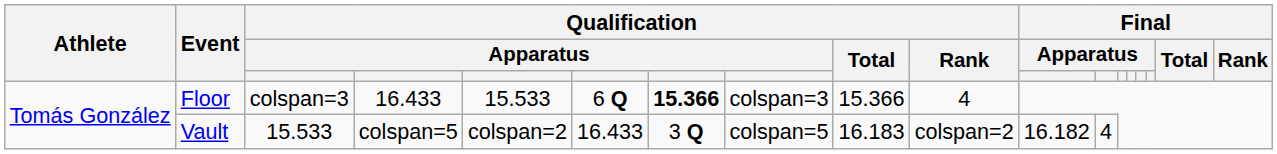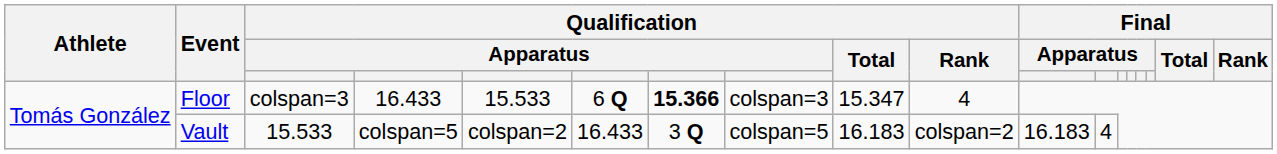(872, 98) 15.366 -> (872, 98) 15.347
(1057, 132) 16.182 -> (1057, 132) 16.183
